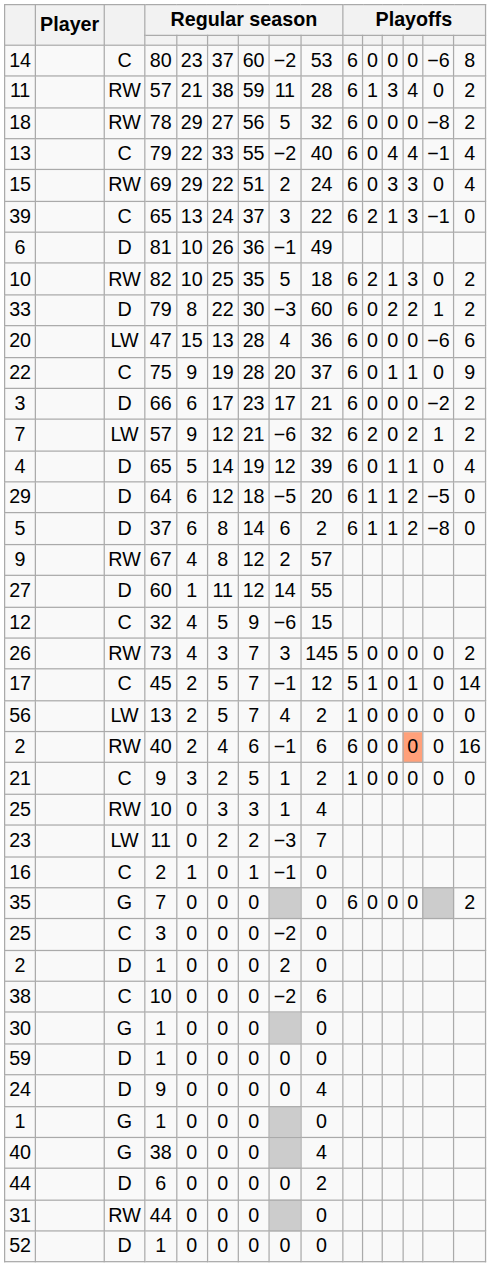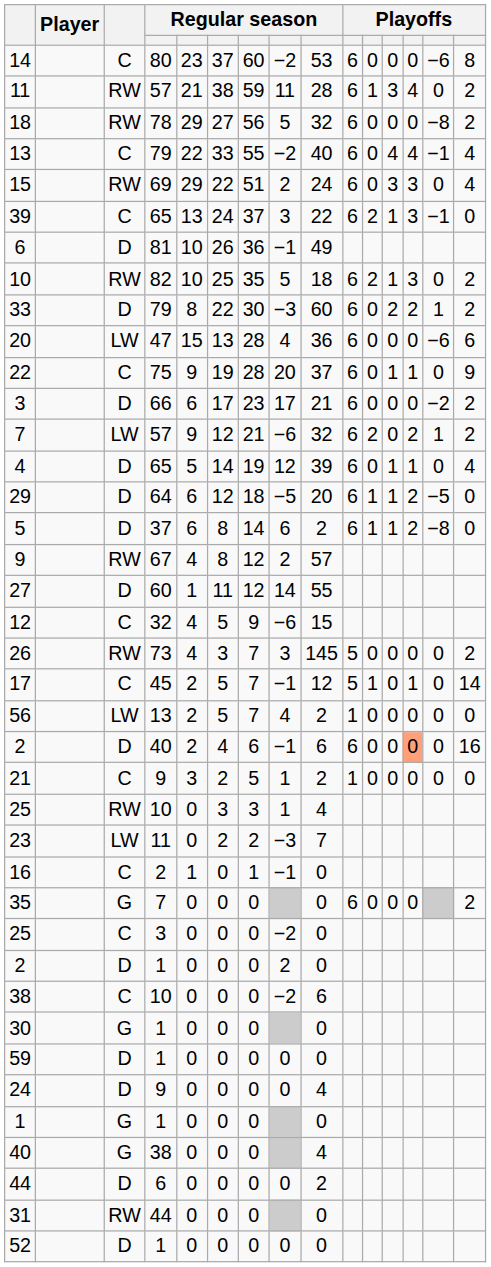(125, 747) RW -> (125, 747) D
